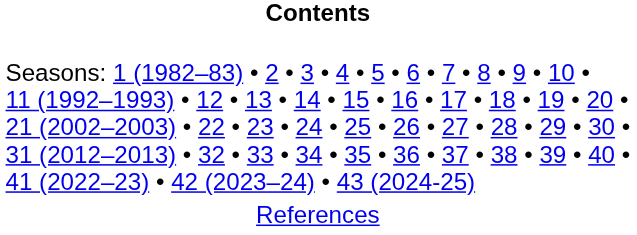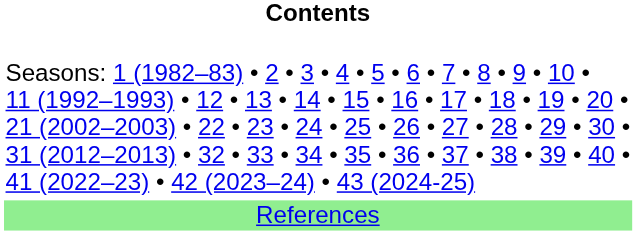(318, 215) no background -> (318, 215) lightgreen background
